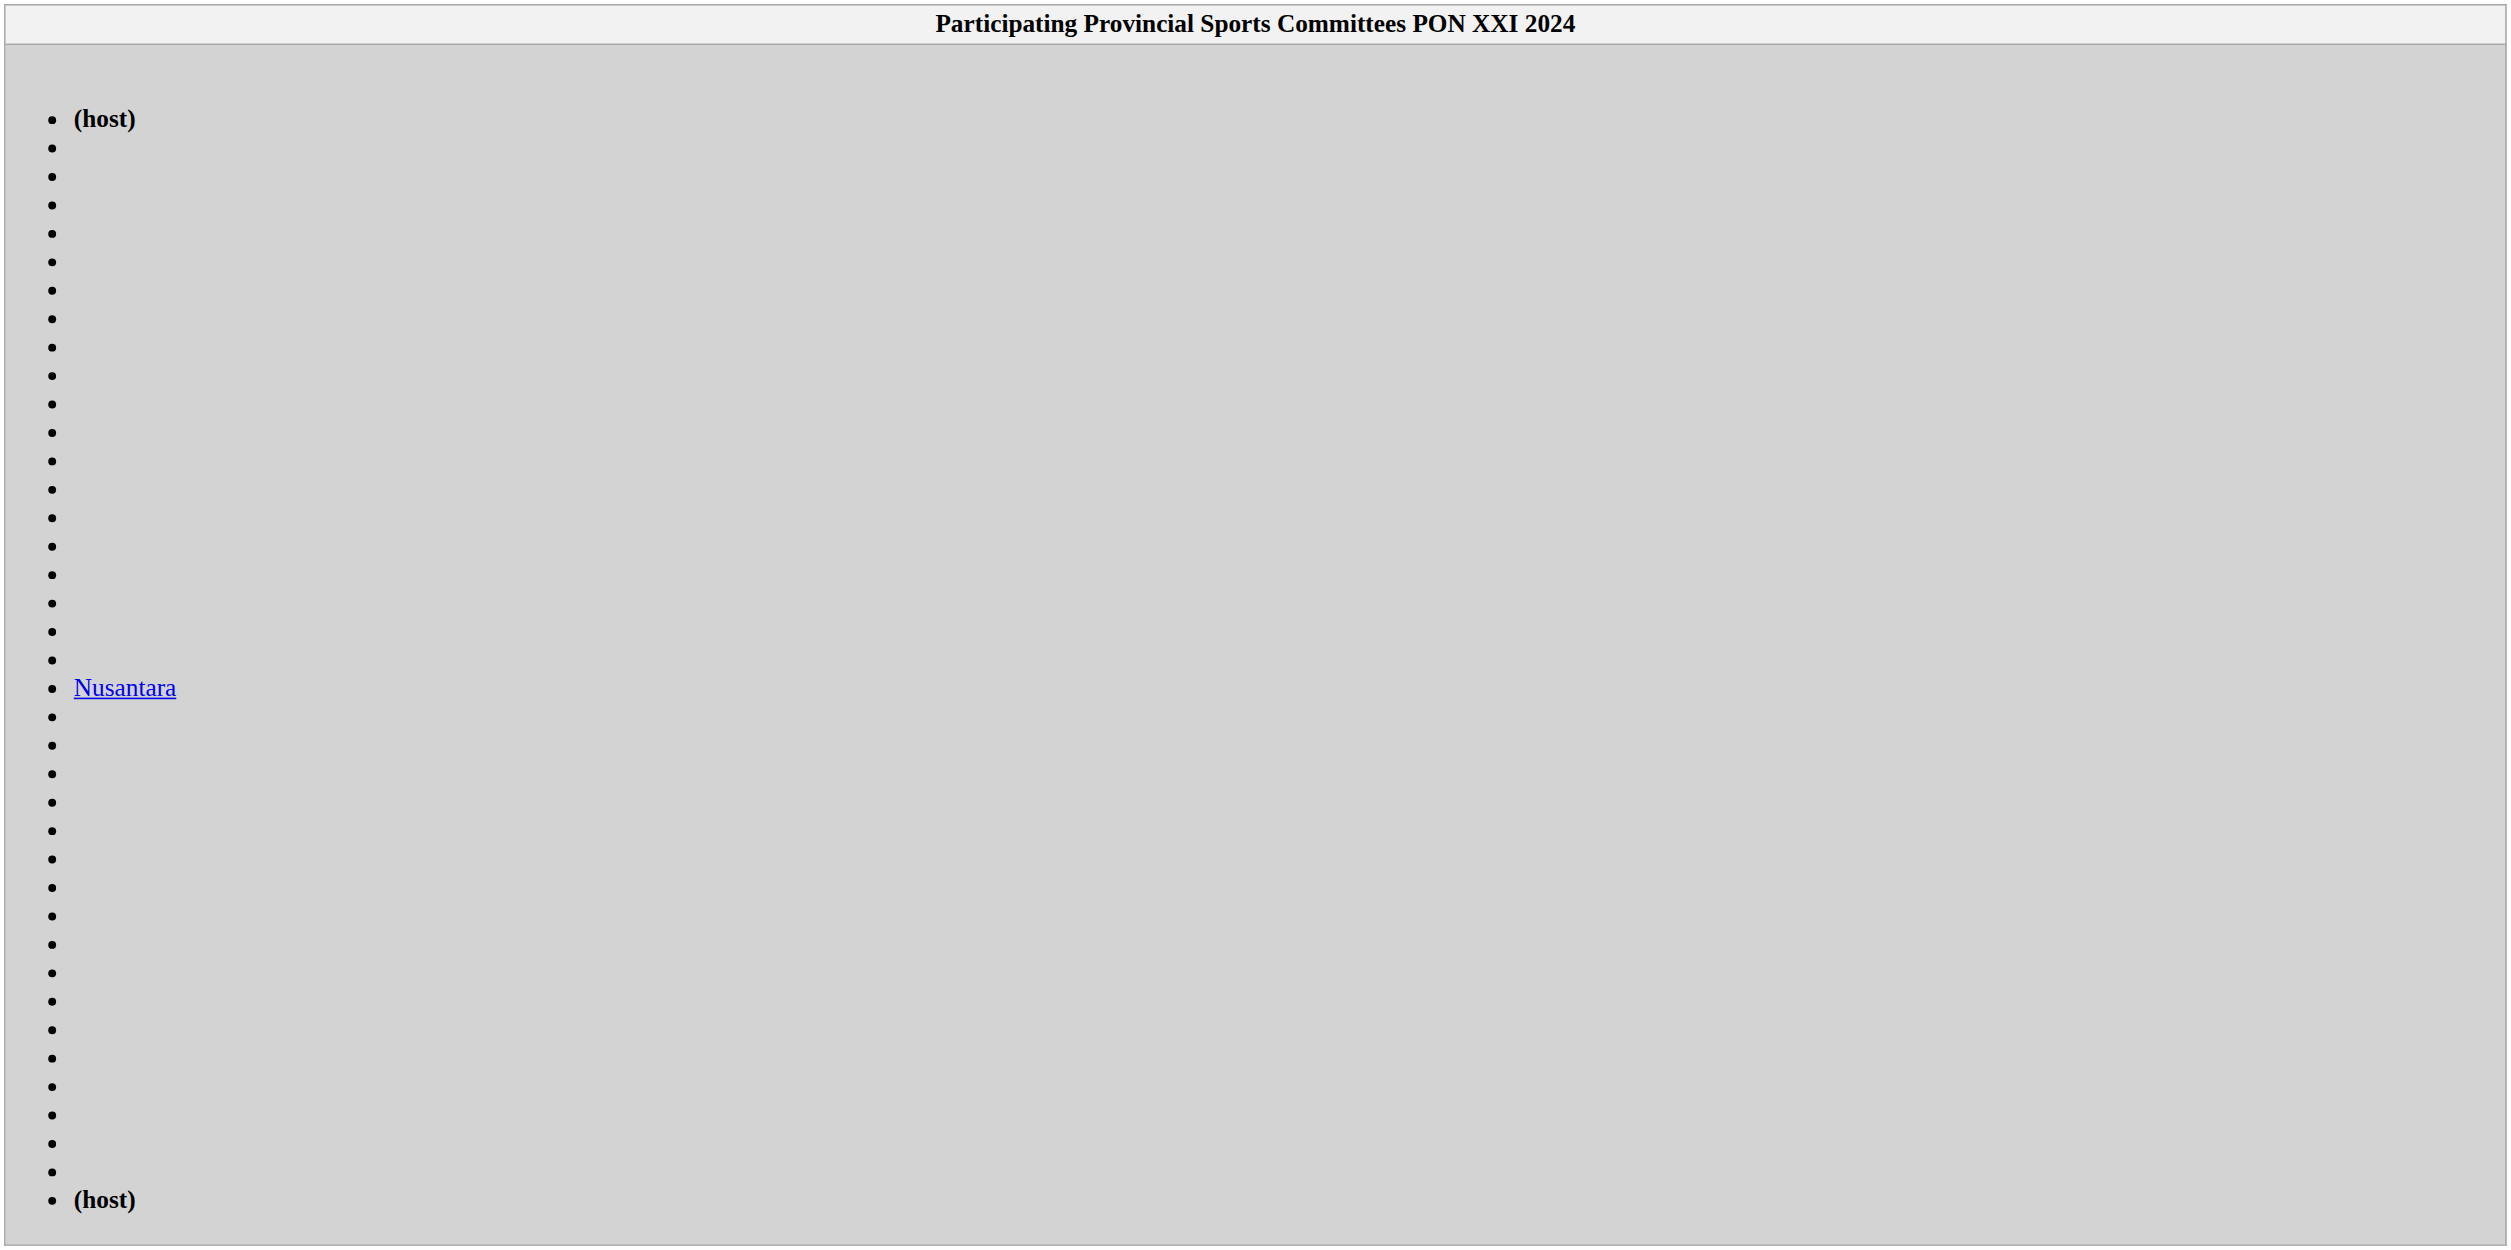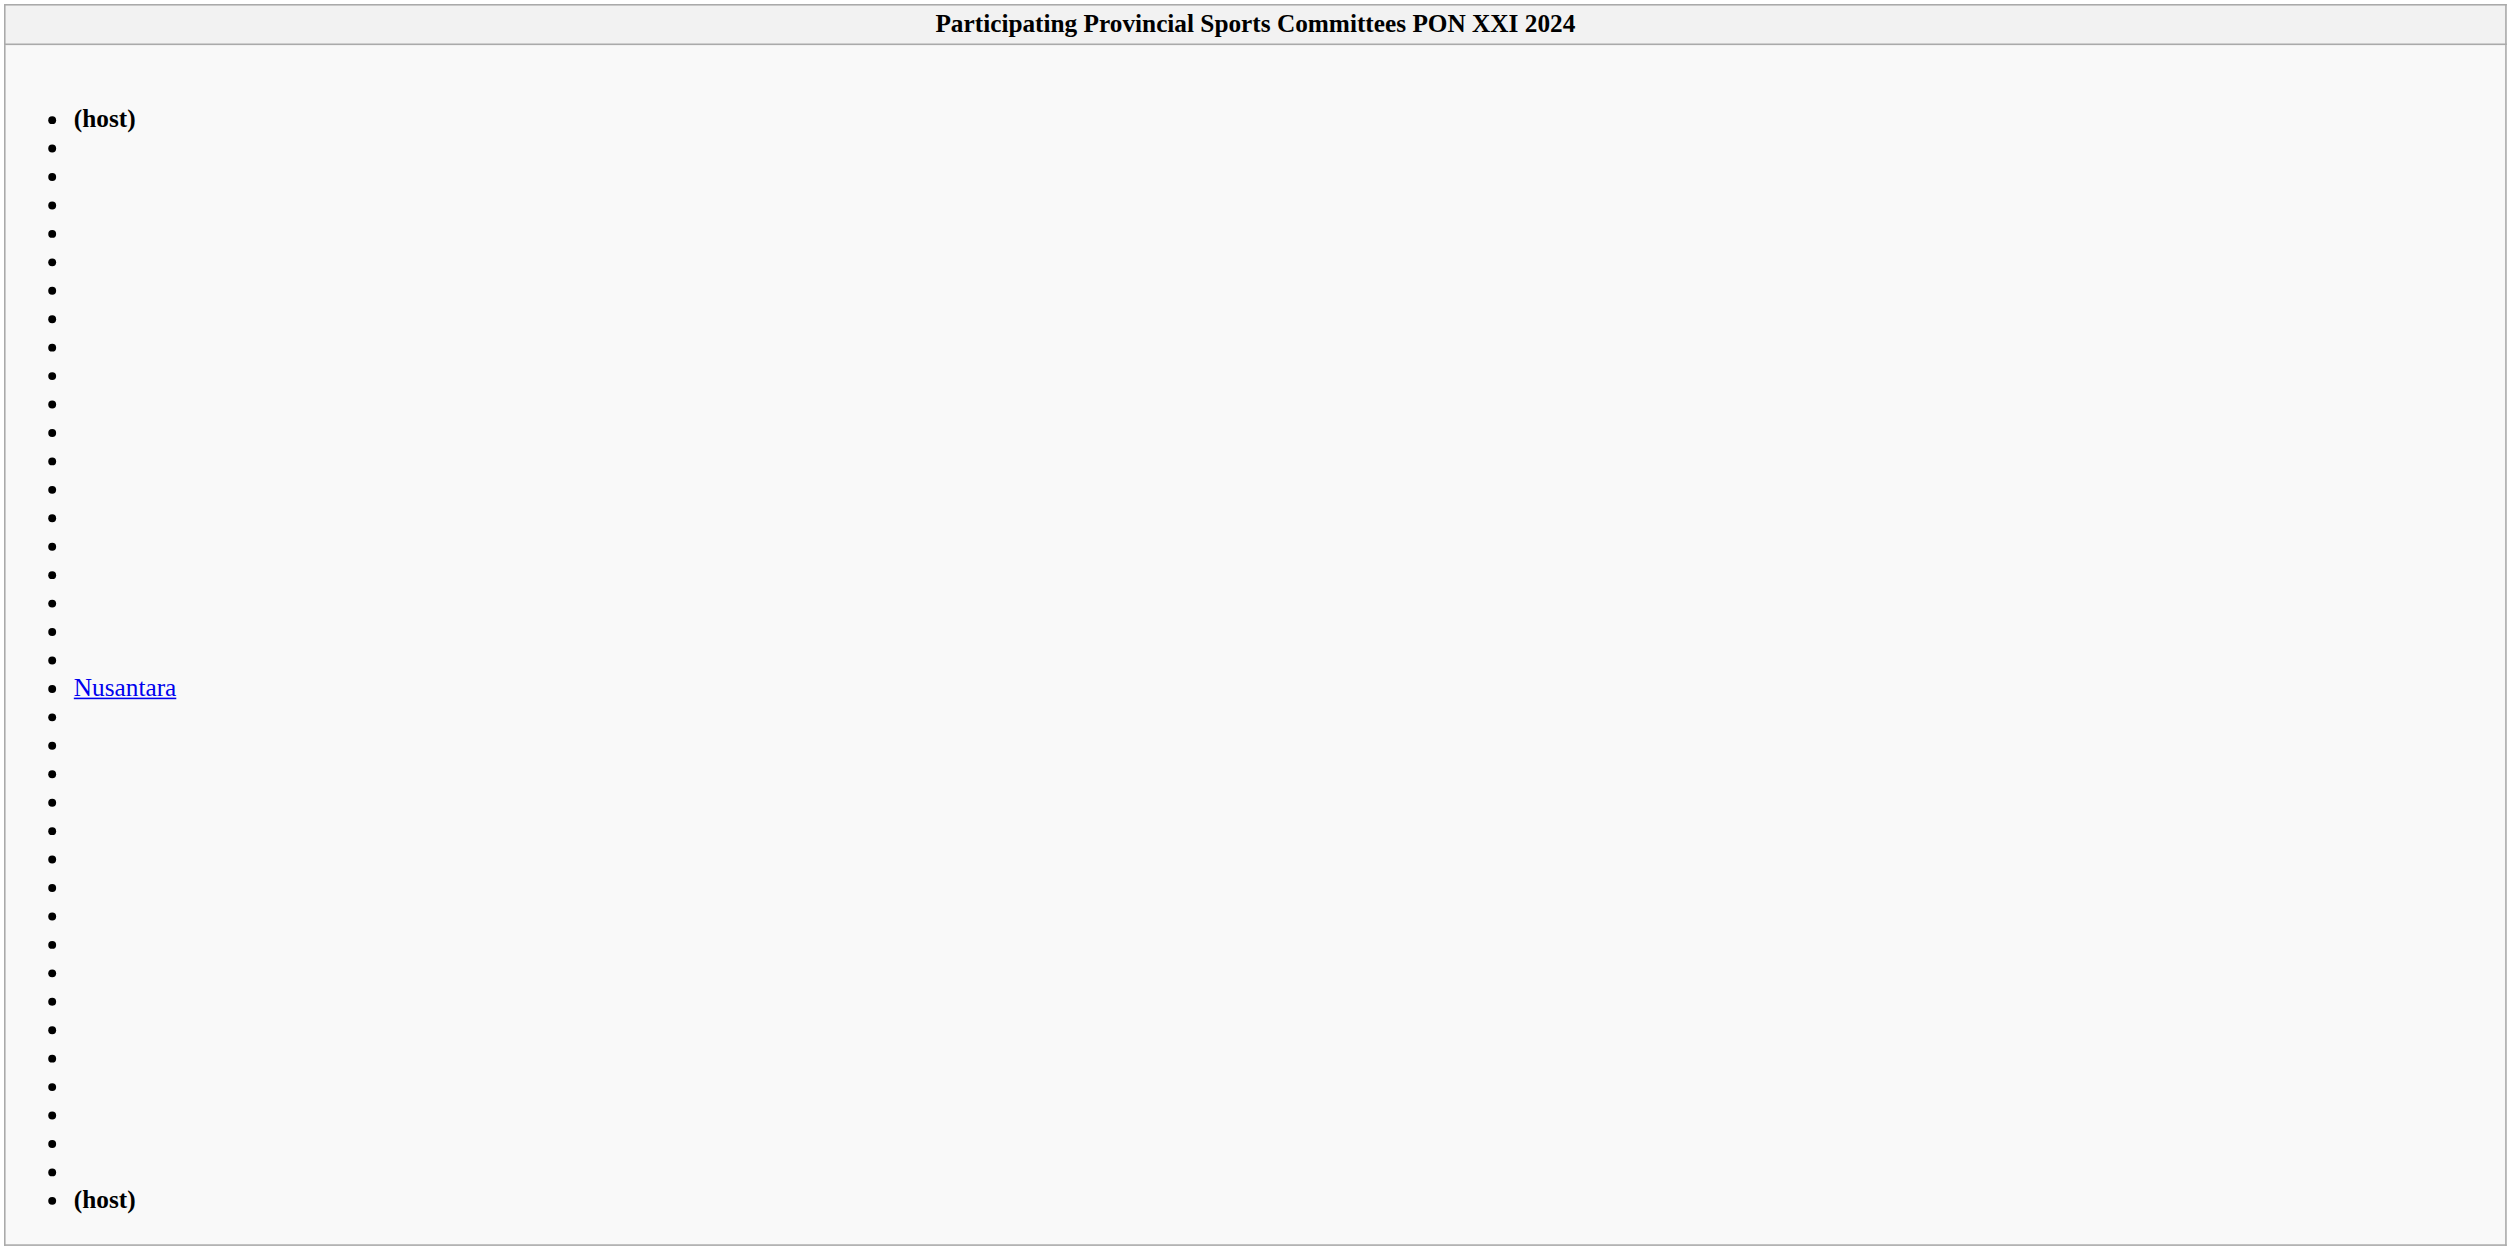(1255, 659) lightgrey background -> (1255, 659) no background
